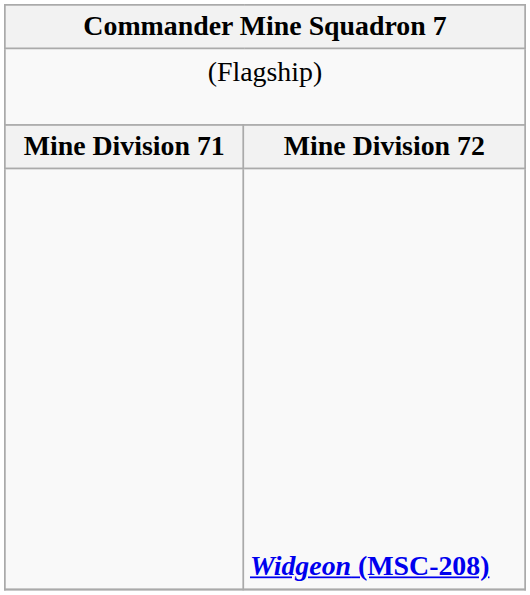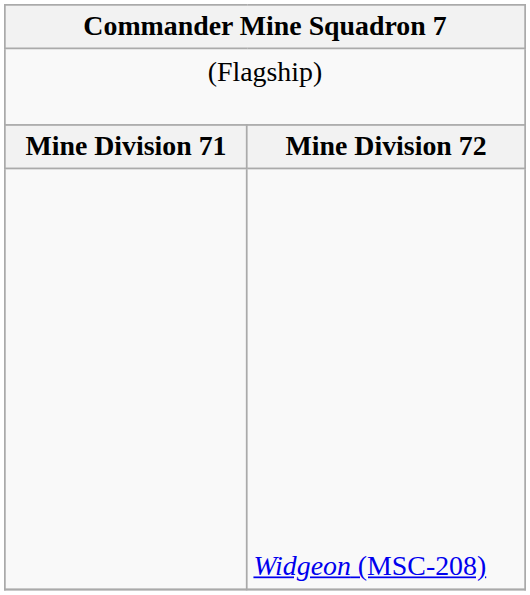(370, 566) bold -> (370, 566) normal
